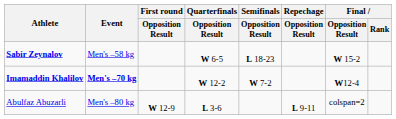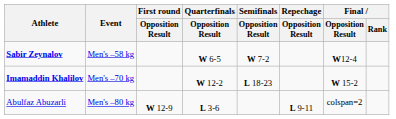(260, 59) L 18-23 -> (258, 59) W 7-2
(347, 59) W 15-2 -> (345, 59) W12-4
(112, 78) bold -> (111, 78) normal
(260, 83) W 7-2 -> (258, 83) L 18-23
(347, 83) W12-4 -> (345, 83) W 15-2
